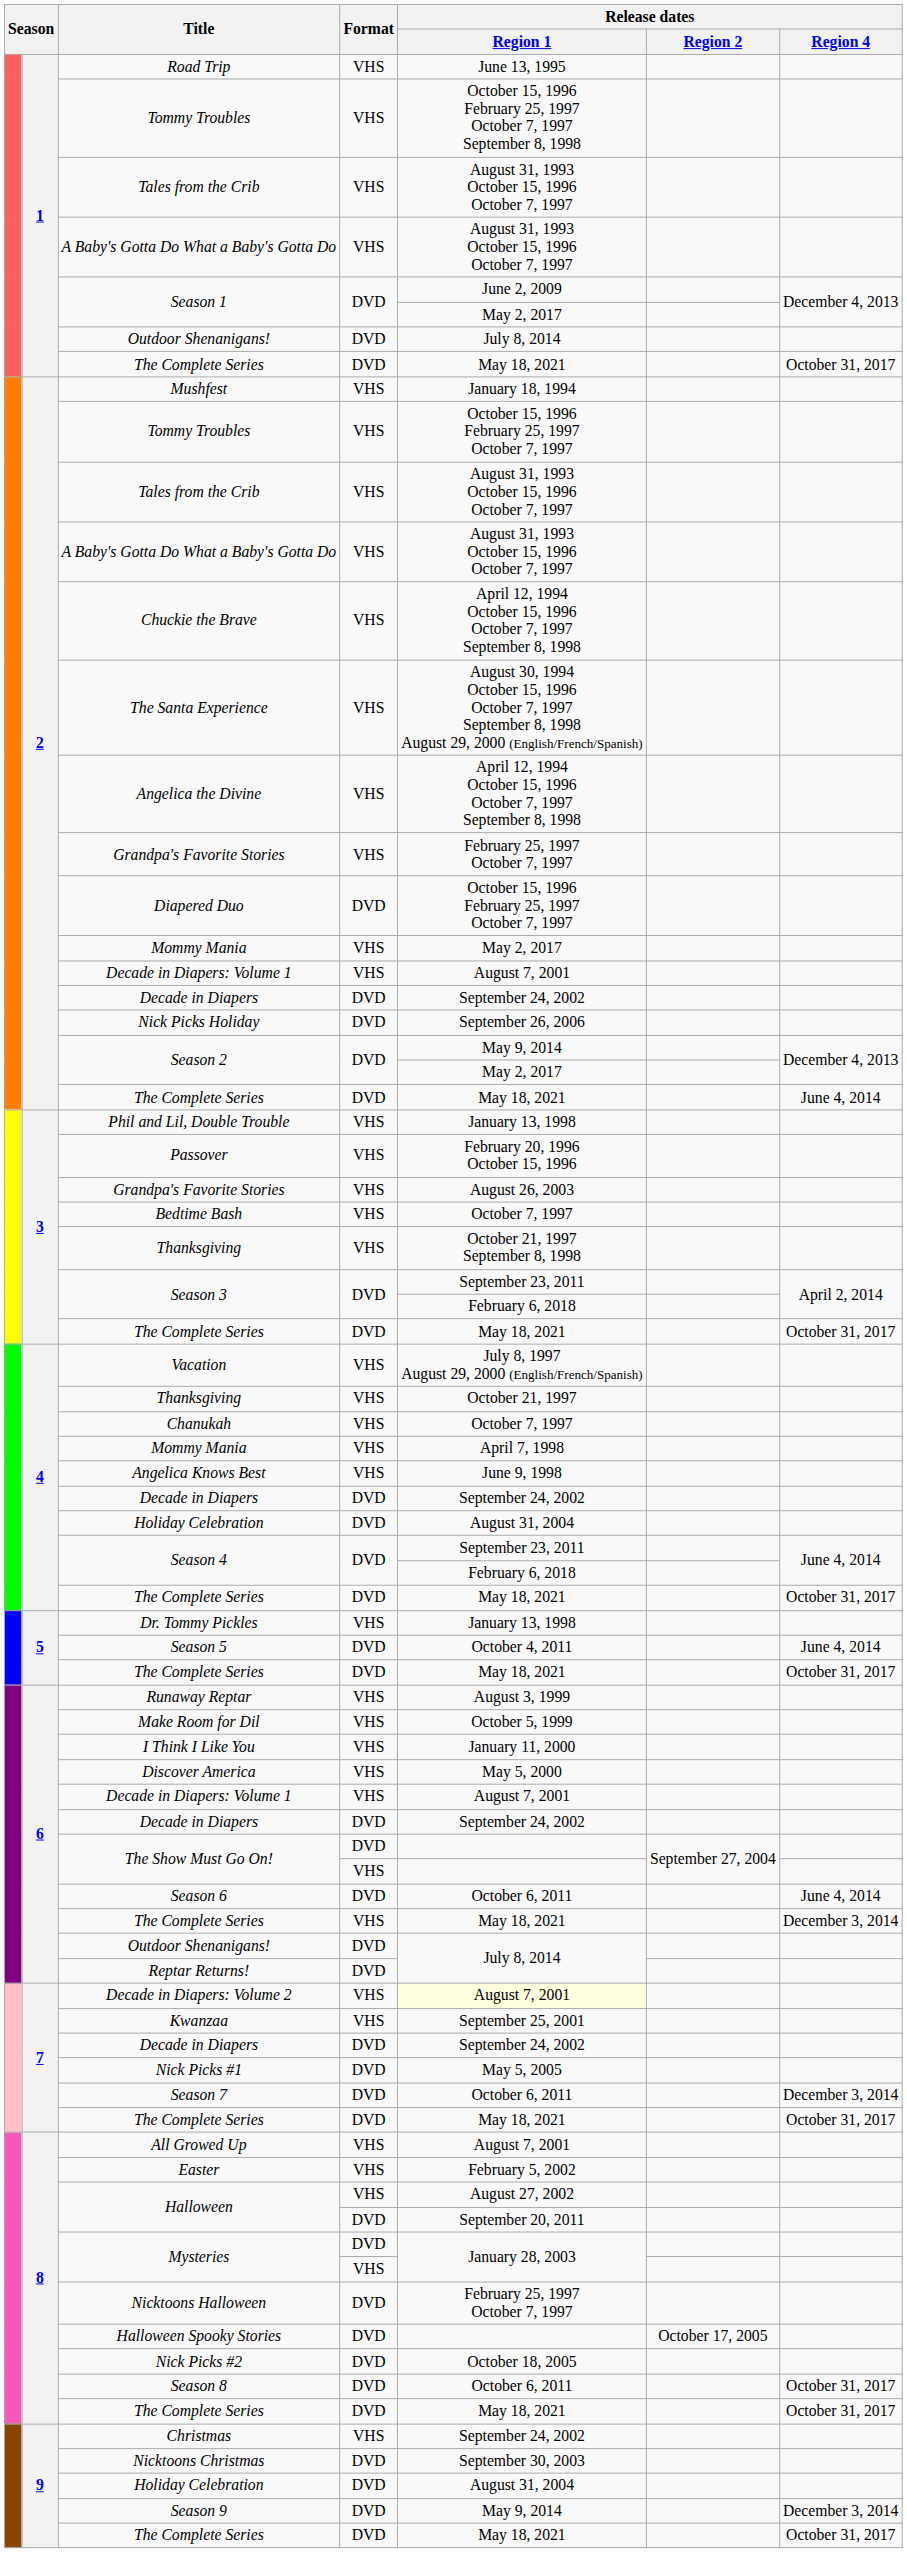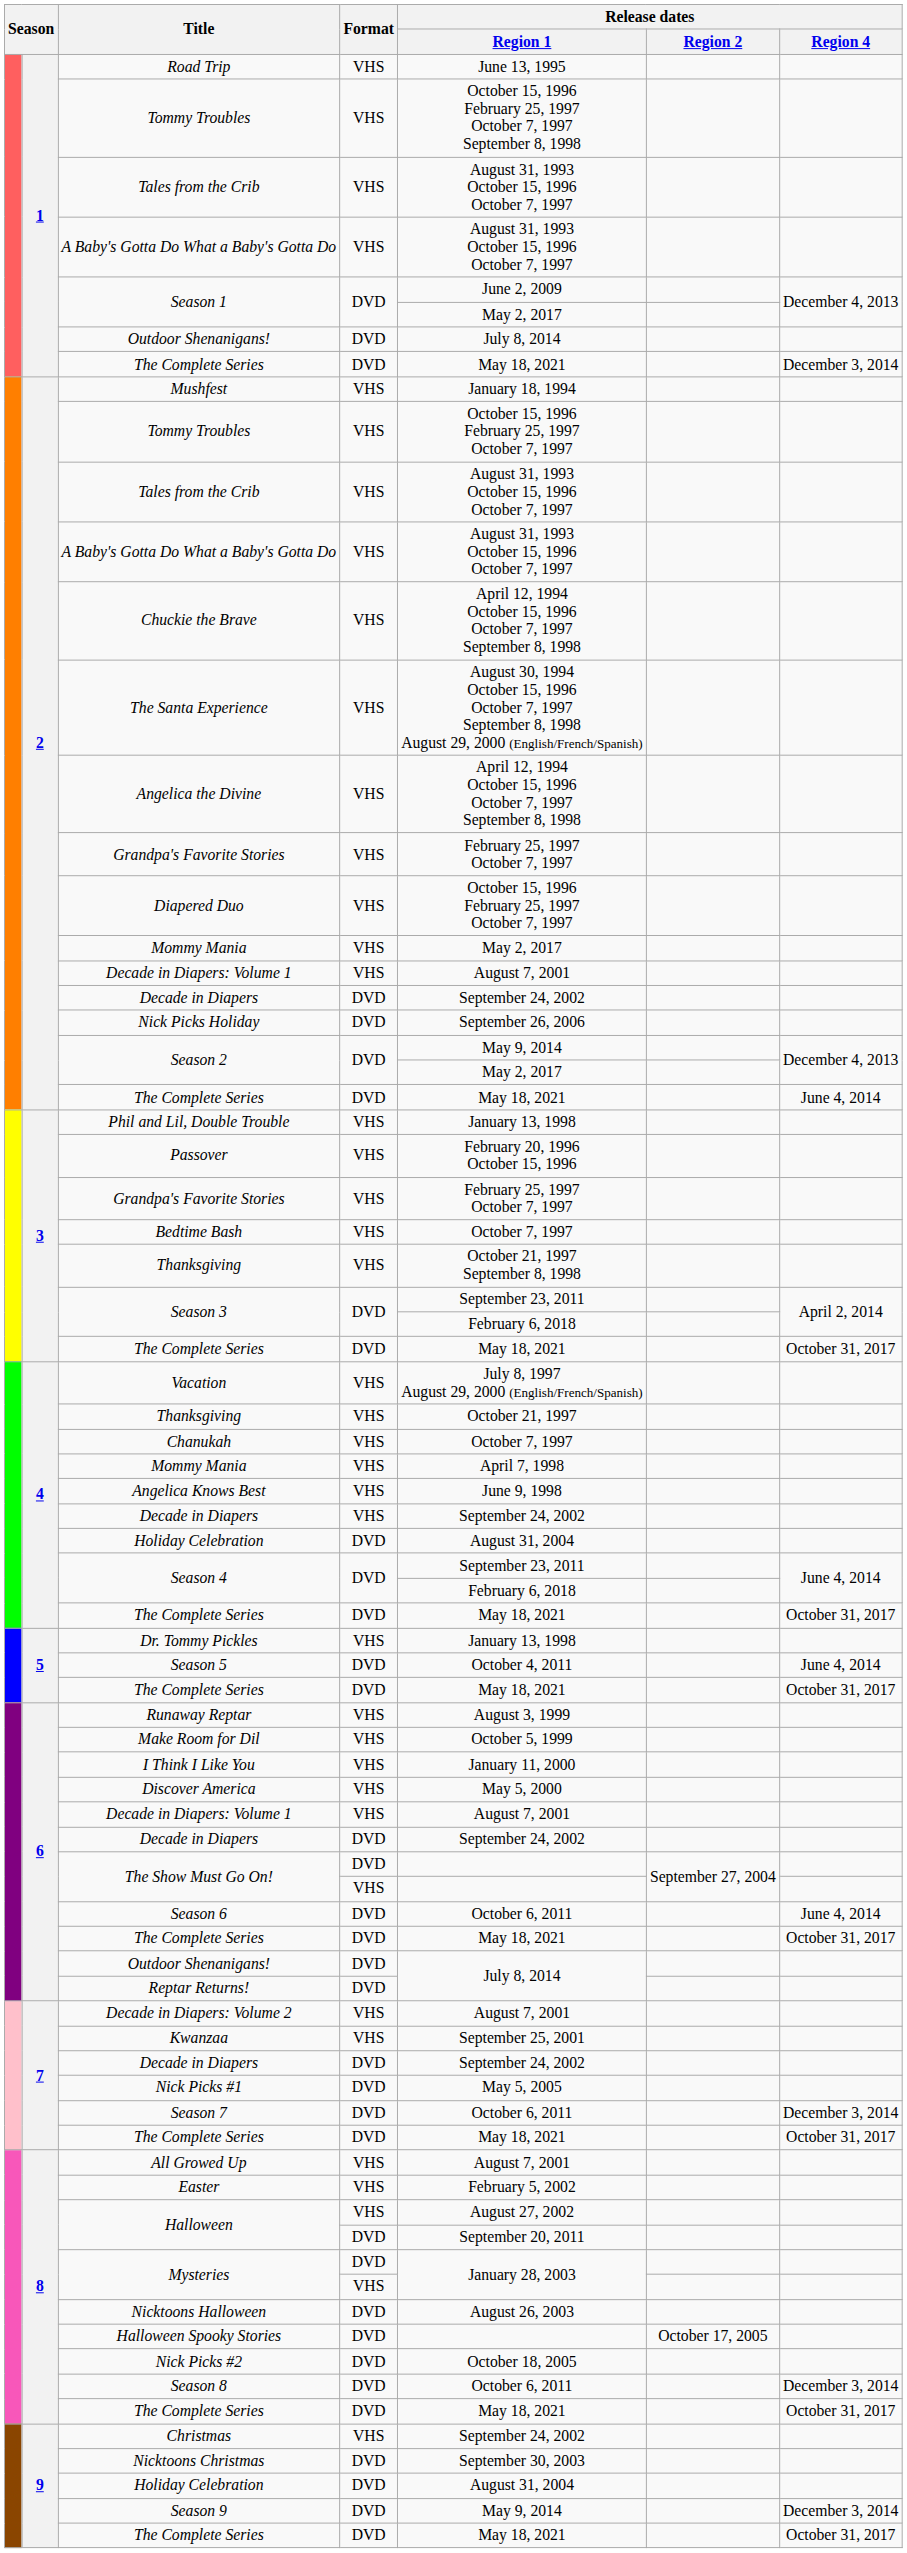(841, 364) October 31, 2017 -> (841, 364) December 3, 2014
(369, 905) DVD -> (369, 905) VHS
(522, 1189) August 26, 2003 -> (522, 1198) February 25, 1997 October 7, 1997
(369, 1498) DVD -> (369, 1515) VHS
(369, 1921) VHS -> (369, 1938) DVD
(841, 1921) December 3, 2014 -> (841, 1938) October 31, 2017
(522, 1995) lightyellow background -> (522, 2013) no background
(522, 2302) February 25, 1997 October 7, 1997 -> (522, 2311) August 26, 2003
(841, 2386) October 31, 2017 -> (841, 2386) December 3, 2014
